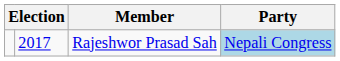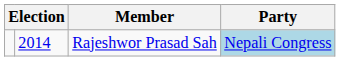(34, 42) 2017 -> (34, 42) 2014
